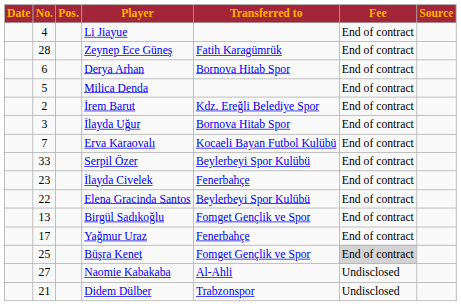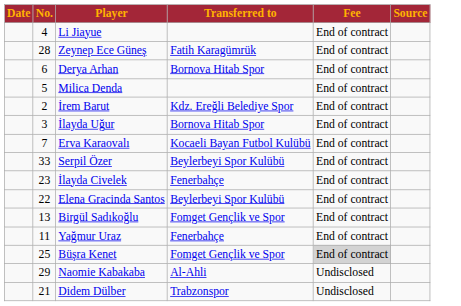- column: (69, 13)
(44, 236) 17 -> (44, 236) 11
(44, 273) 27 -> (44, 273) 29
